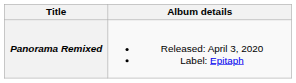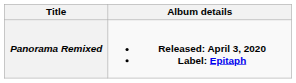(200, 55) normal -> (200, 55) bold
